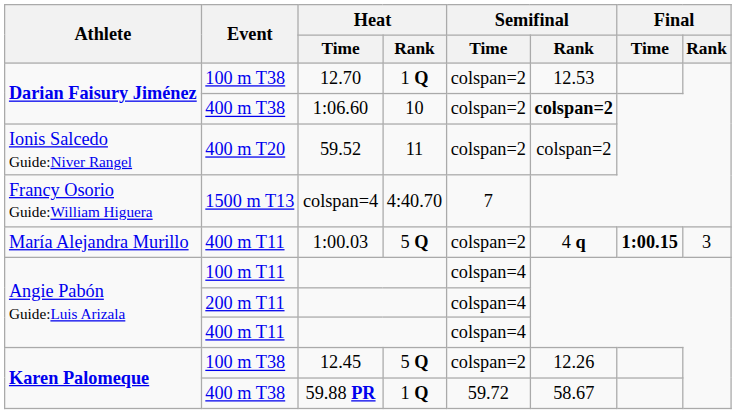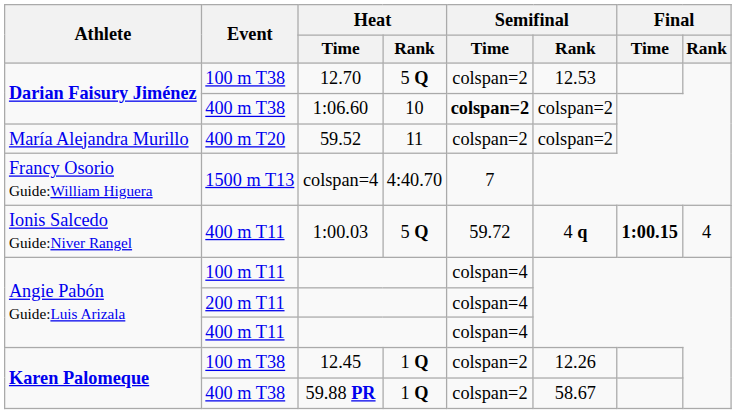(414, 78) 1 Q -> (414, 78) 5 Q
(488, 108) normal -> (490, 108) bold
(574, 108) bold -> (575, 108) normal
(71, 149) Ionis Salcedo Guide:Niver Rangel -> (99, 138) María Alejandra Murillo
(99, 242) María Alejandra Murillo -> (71, 231) Ionis Salcedo Guide:Niver Rangel
(488, 242) colspan=2 -> (490, 231) 59.72
(707, 242) 3 -> (707, 231) 4
(414, 363) 5 Q -> (414, 363) 1 Q
(488, 393) 59.72 -> (490, 393) colspan=2
